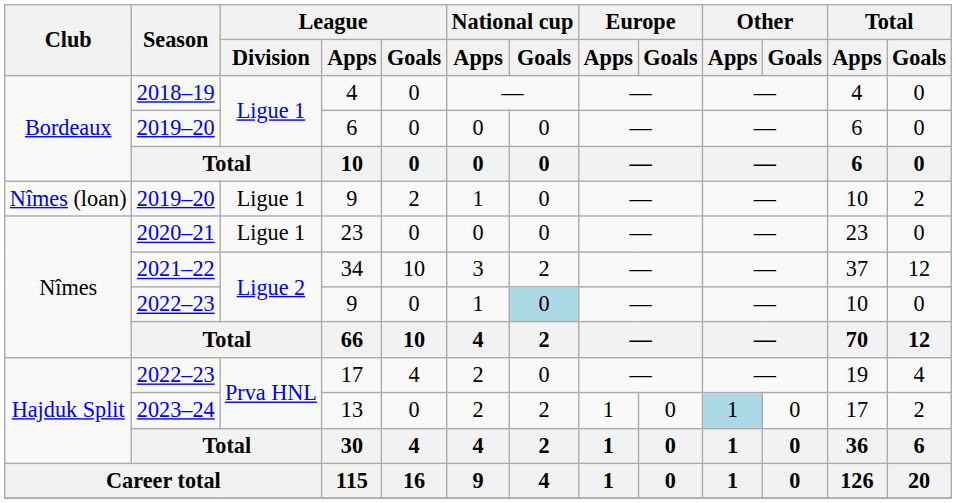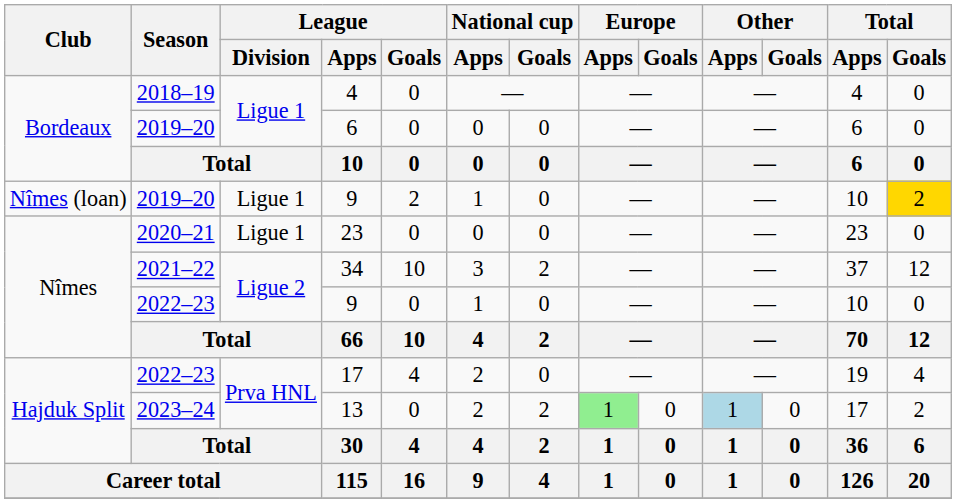(919, 198) no background -> (919, 198) gold background
(544, 304) lightblue background -> (544, 304) no background
(608, 410) no background -> (608, 410) lightgreen background
